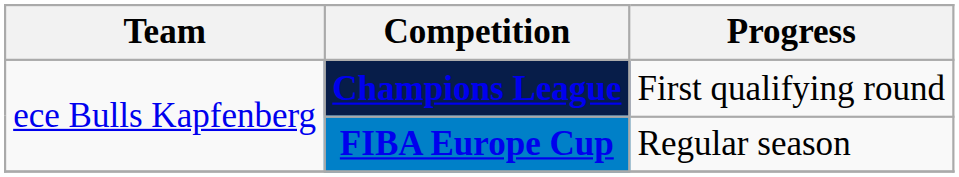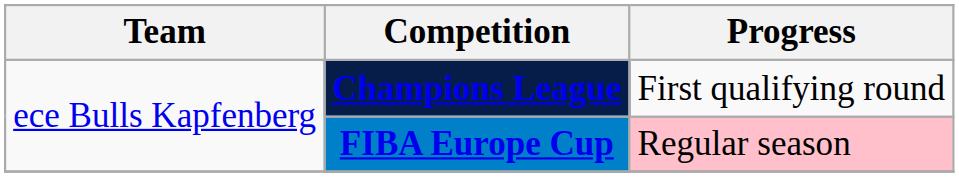(744, 143) no background -> (744, 143) pink background
